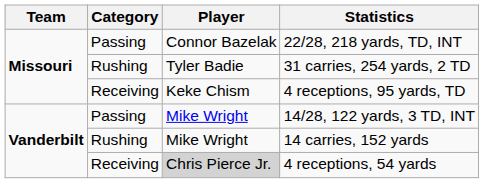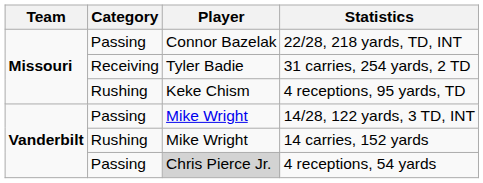(119, 66) Rushing -> (125, 66) Receiving
(125, 91) Receiving -> (119, 91) Rushing
(125, 165) Receiving -> (118, 165) Passing
